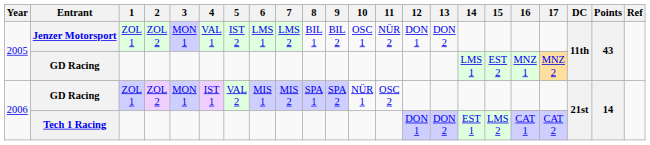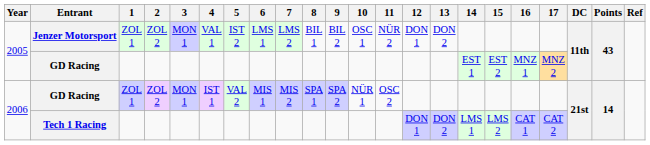(471, 65) LMS 1 -> (471, 65) EST 1
(471, 124) EST 1 -> (471, 124) LMS 1
